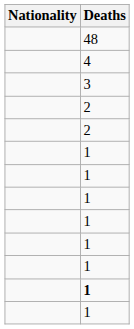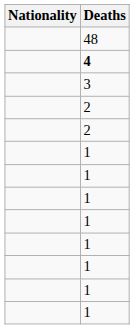(87, 61) normal -> (87, 61) bold
(87, 289) bold -> (87, 289) normal
